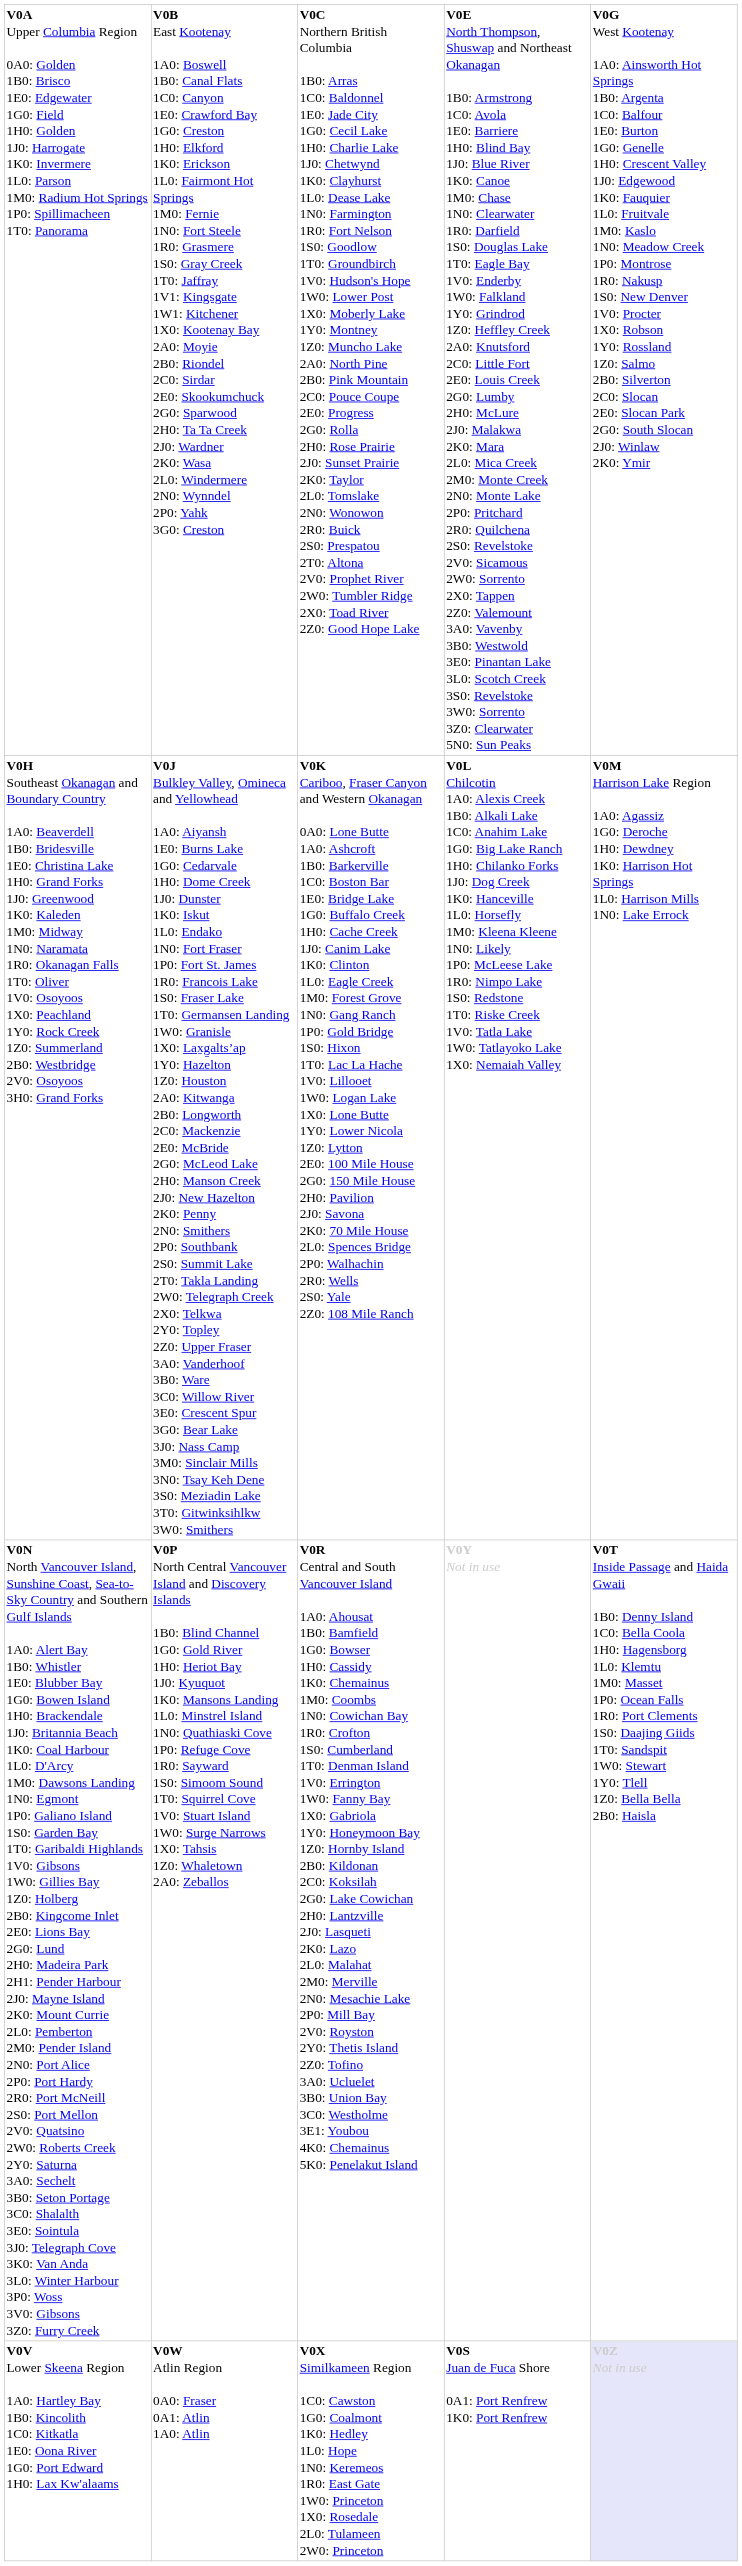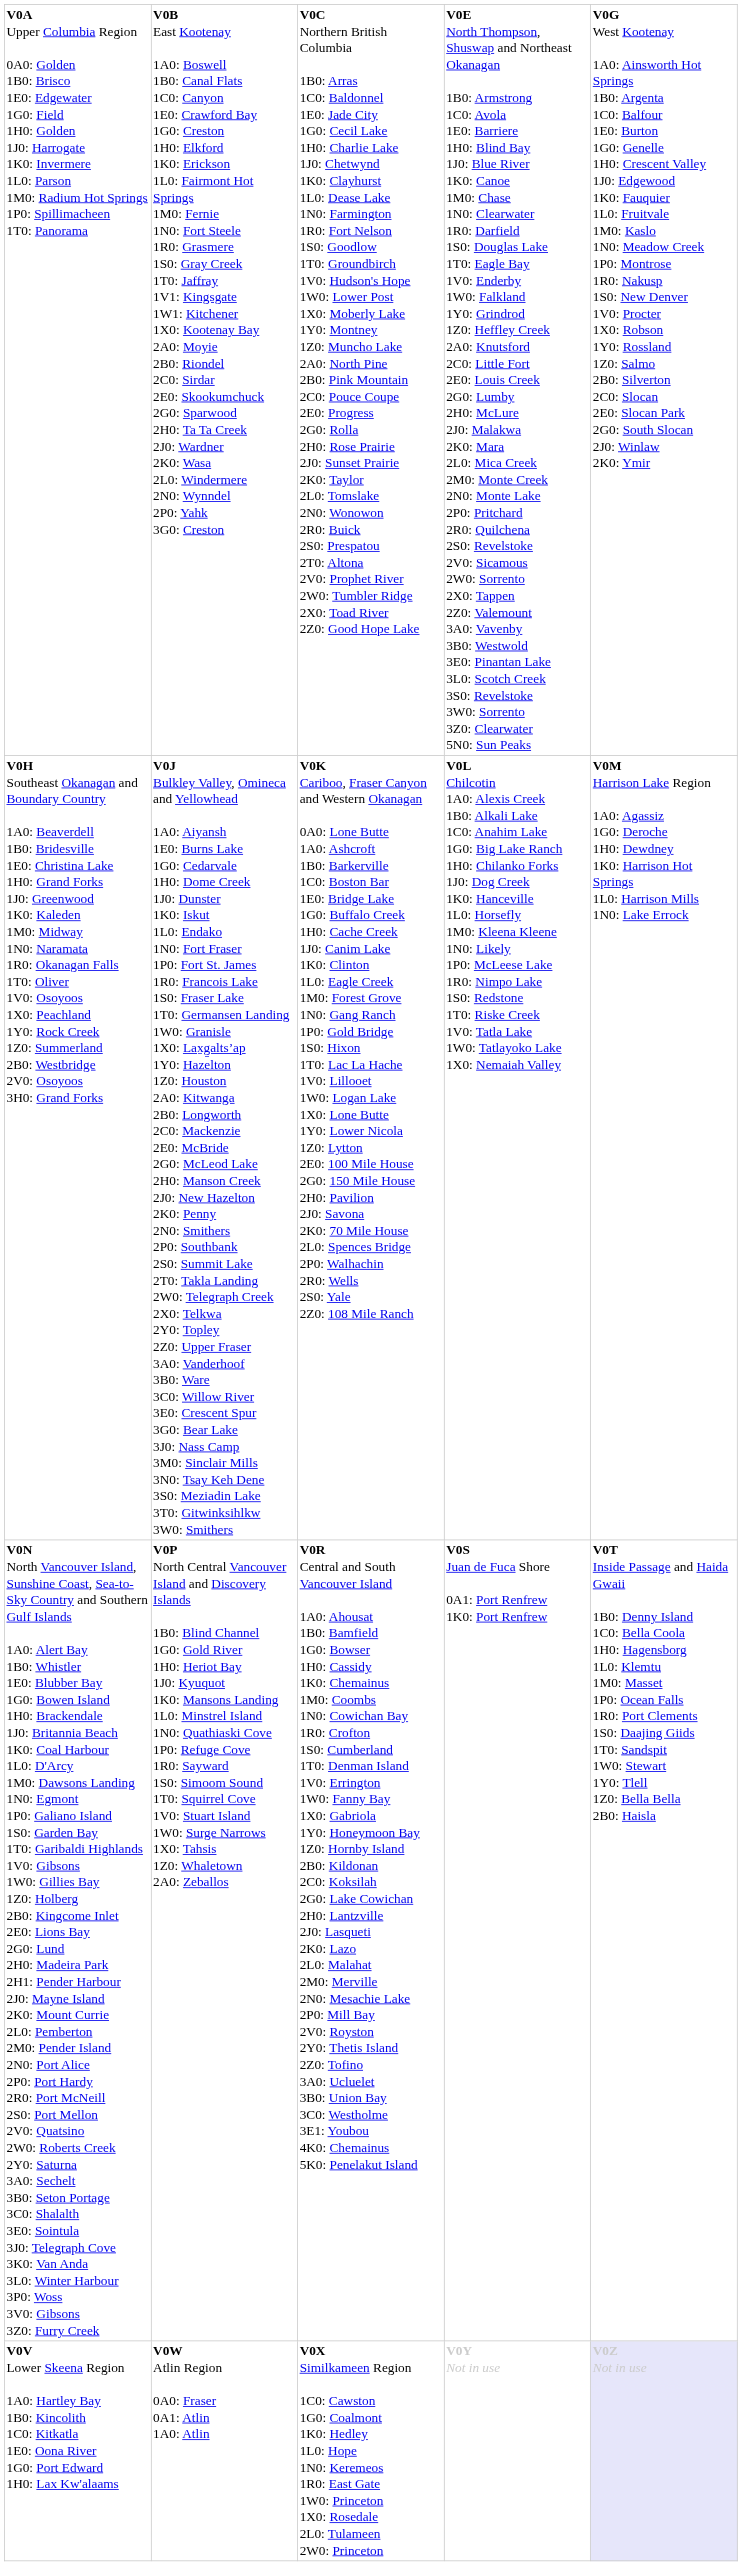(473, 1558) V0Y Not in use -> (498, 1583) V0S Juan de Fuca Shore 0A1: Port Renfrew 1K0: Port Renfrew
(498, 2384) V0S Juan de Fuca Shore 0A1: Port Renfrew 1K0: Port Renfrew -> (473, 2359) V0Y Not in use
